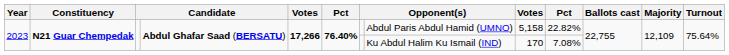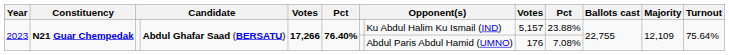(440, 27) Abdul Paris Abdul Hamid (UMNO) -> (434, 27) Ku Abdul Halim Ku Ismail (IND)
(531, 27) 5,158 -> (531, 27) 5,157
(564, 27) 22.82% -> (564, 27) 23.88%
(434, 43) Ku Abdul Halim Ku Ismail (IND) -> (440, 43) Abdul Paris Abdul Hamid (UMNO)
(535, 43) 170 -> (535, 43) 176
